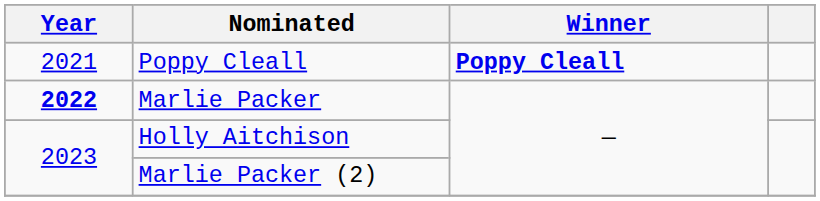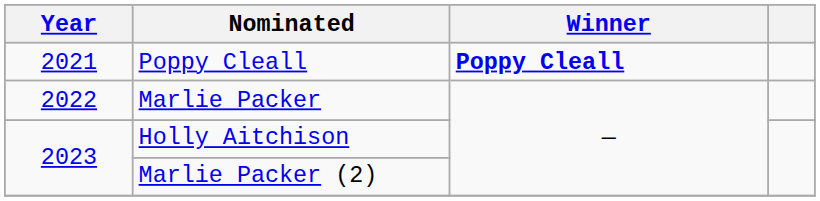(69, 100) bold -> (69, 100) normal
